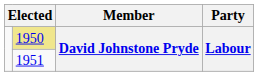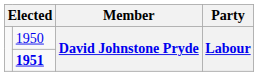(30, 37) khaki background -> (30, 37) no background
(30, 60) normal -> (30, 60) bold
